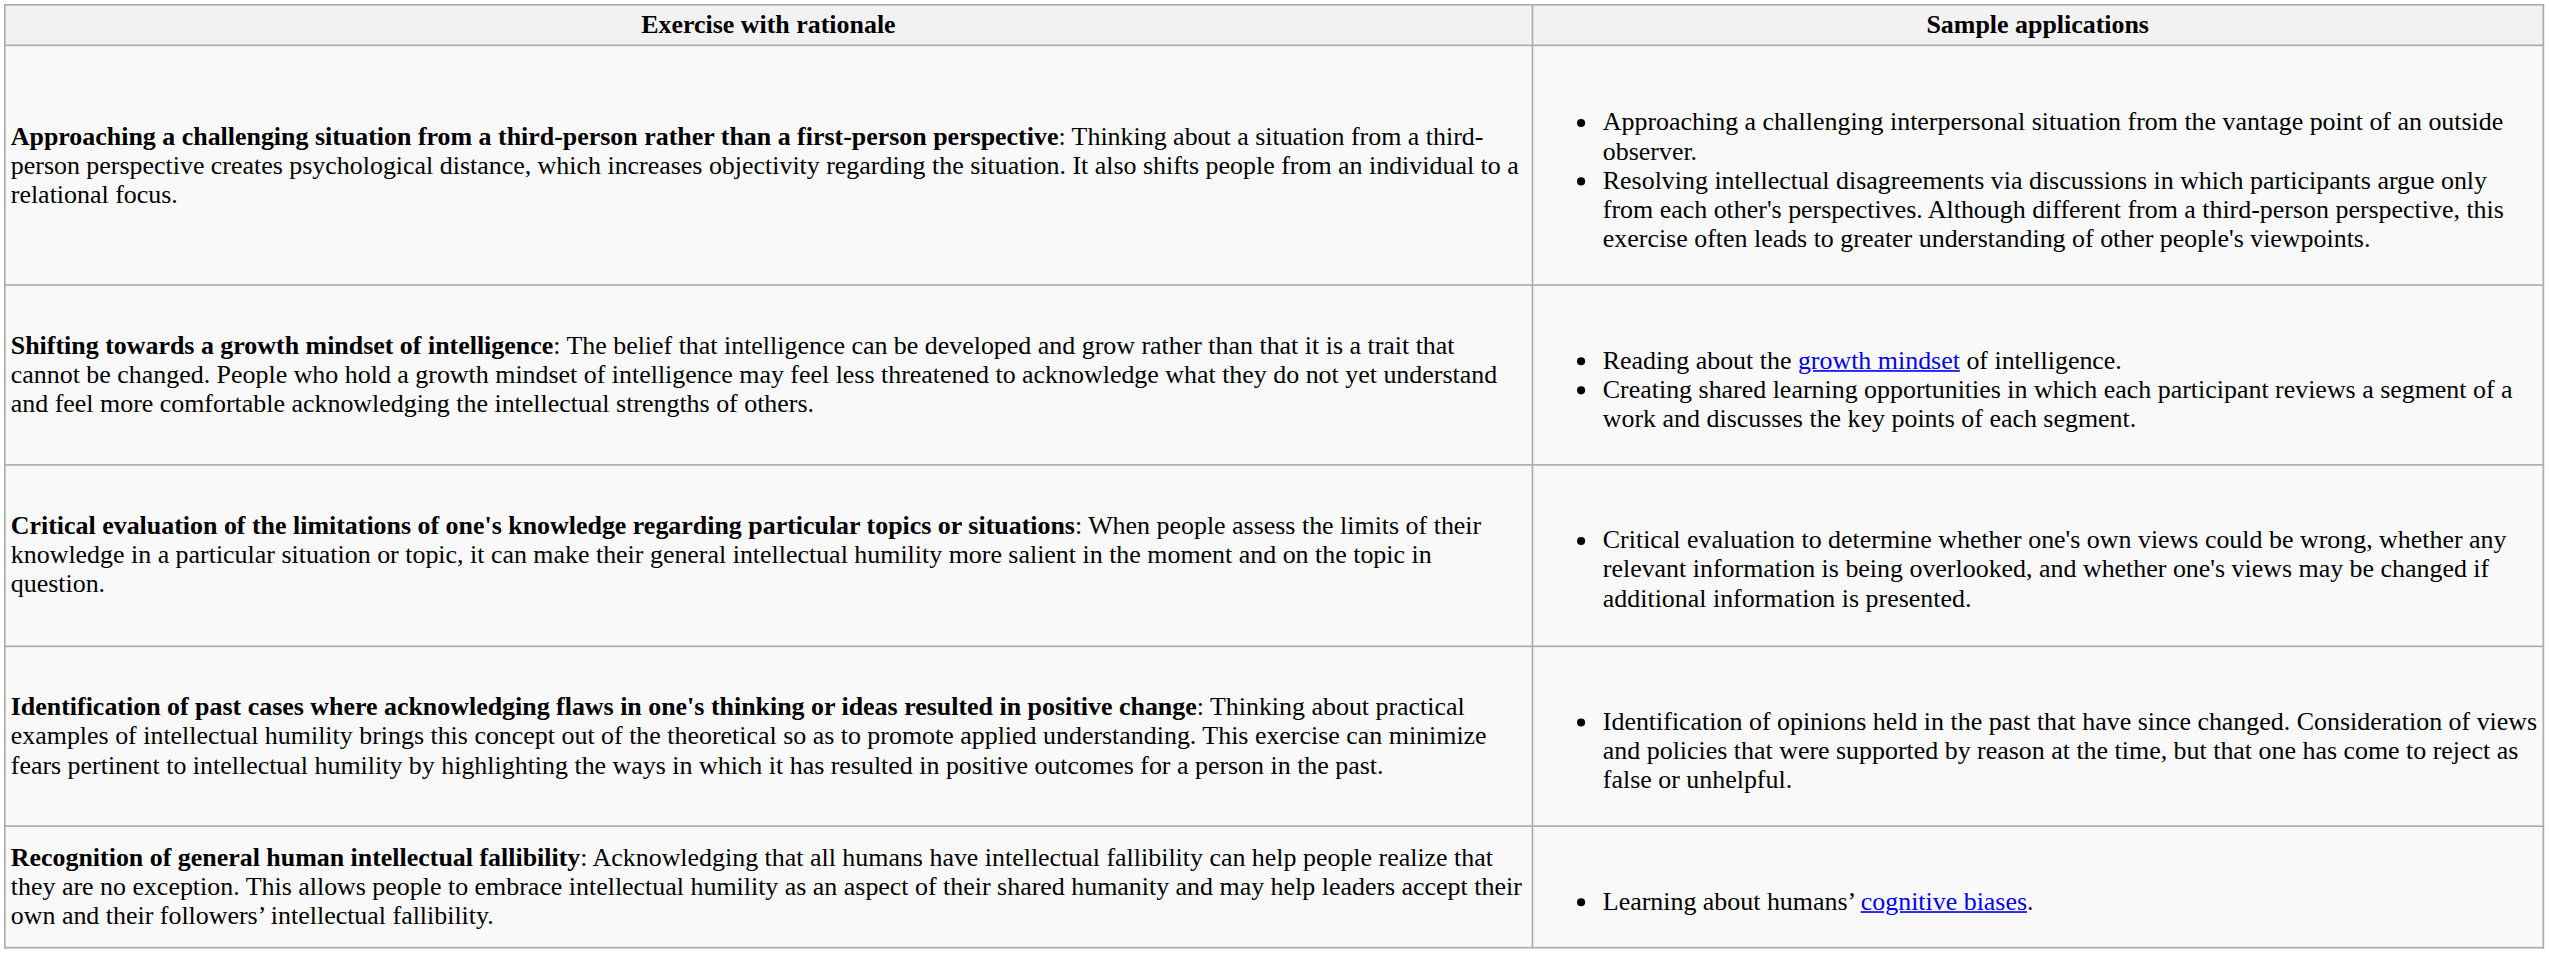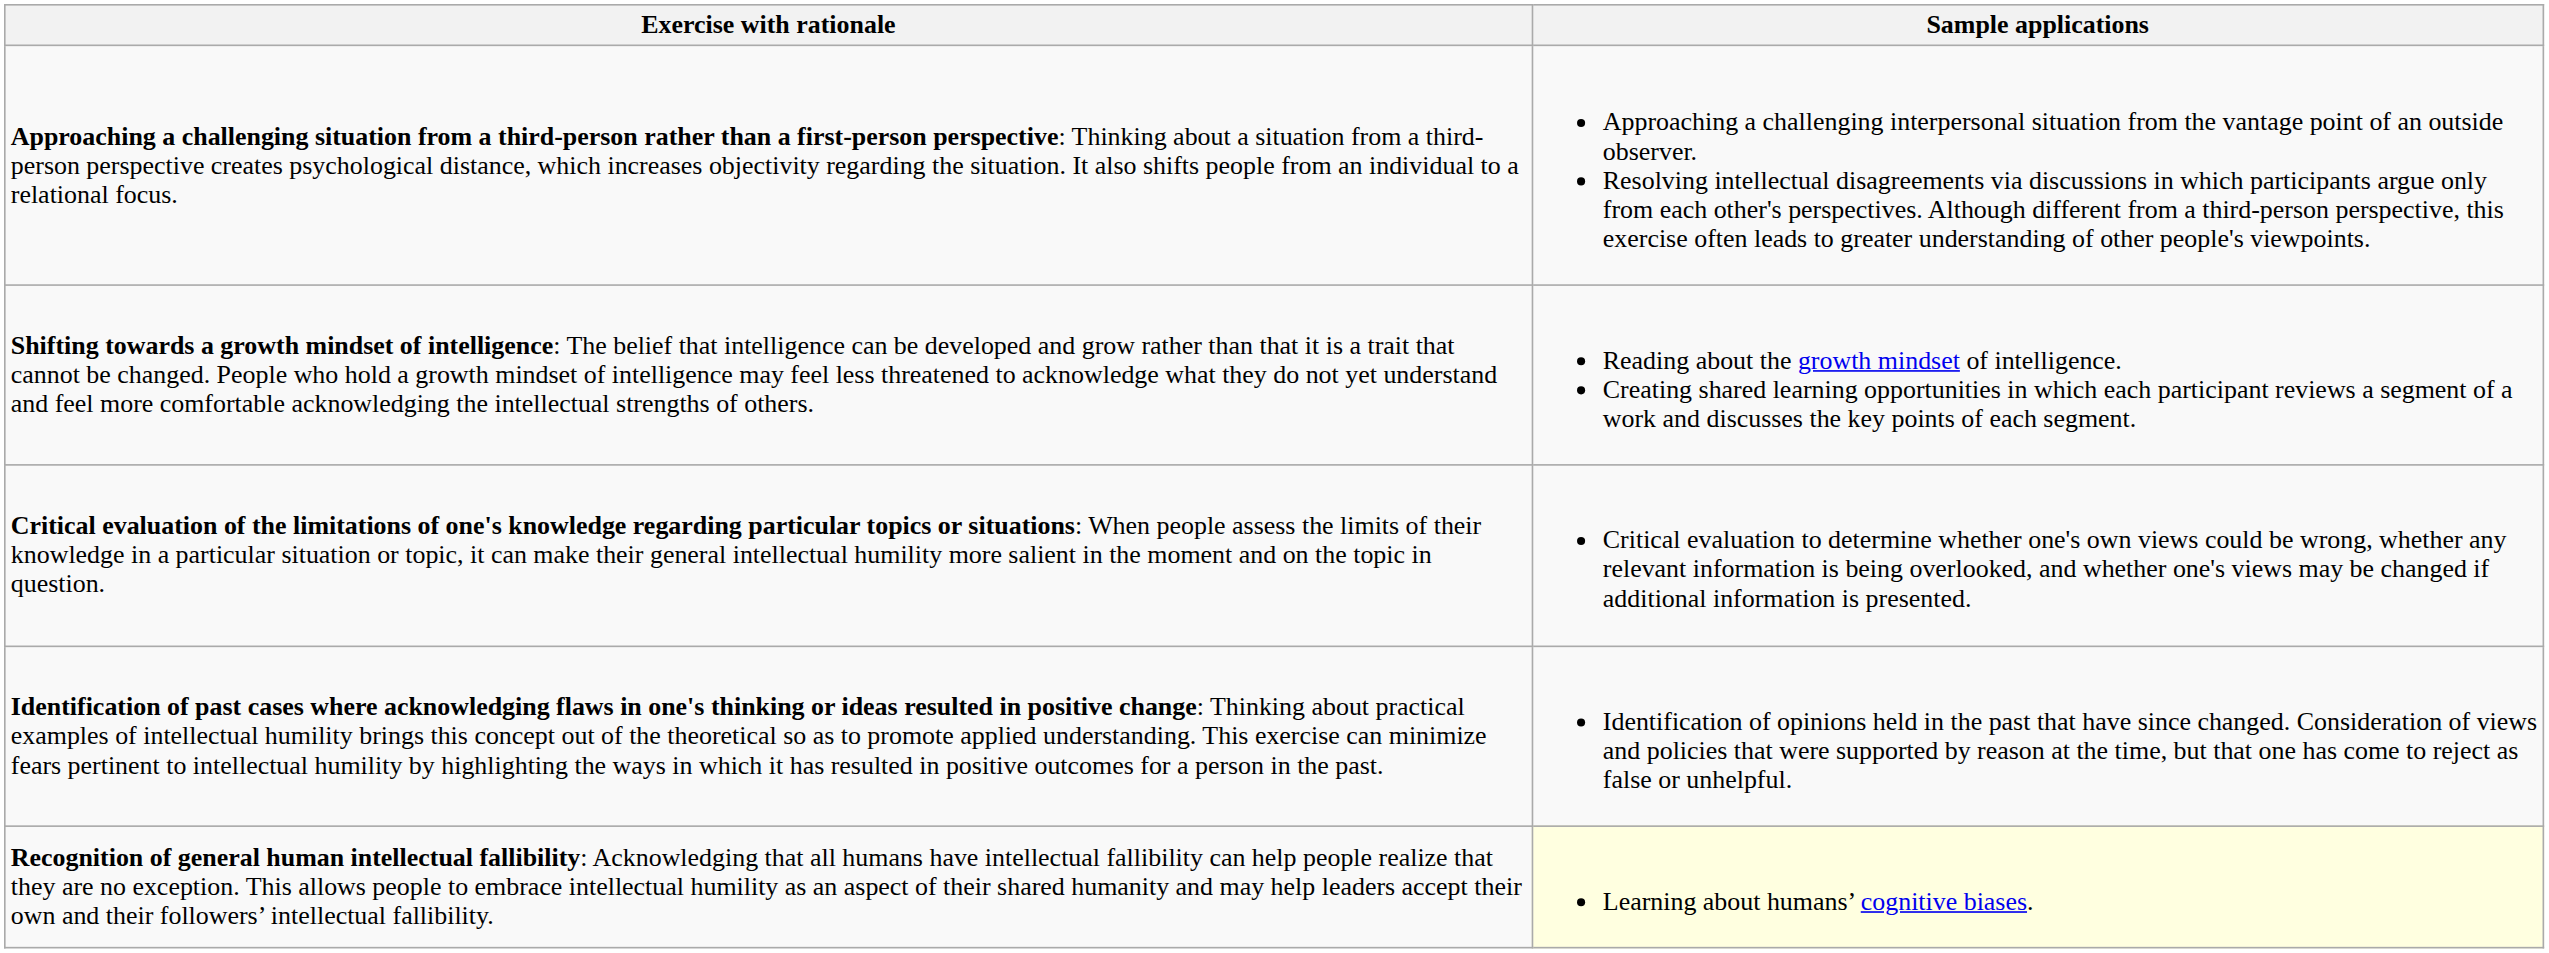(2038, 902) no background -> (2038, 902) lightyellow background
